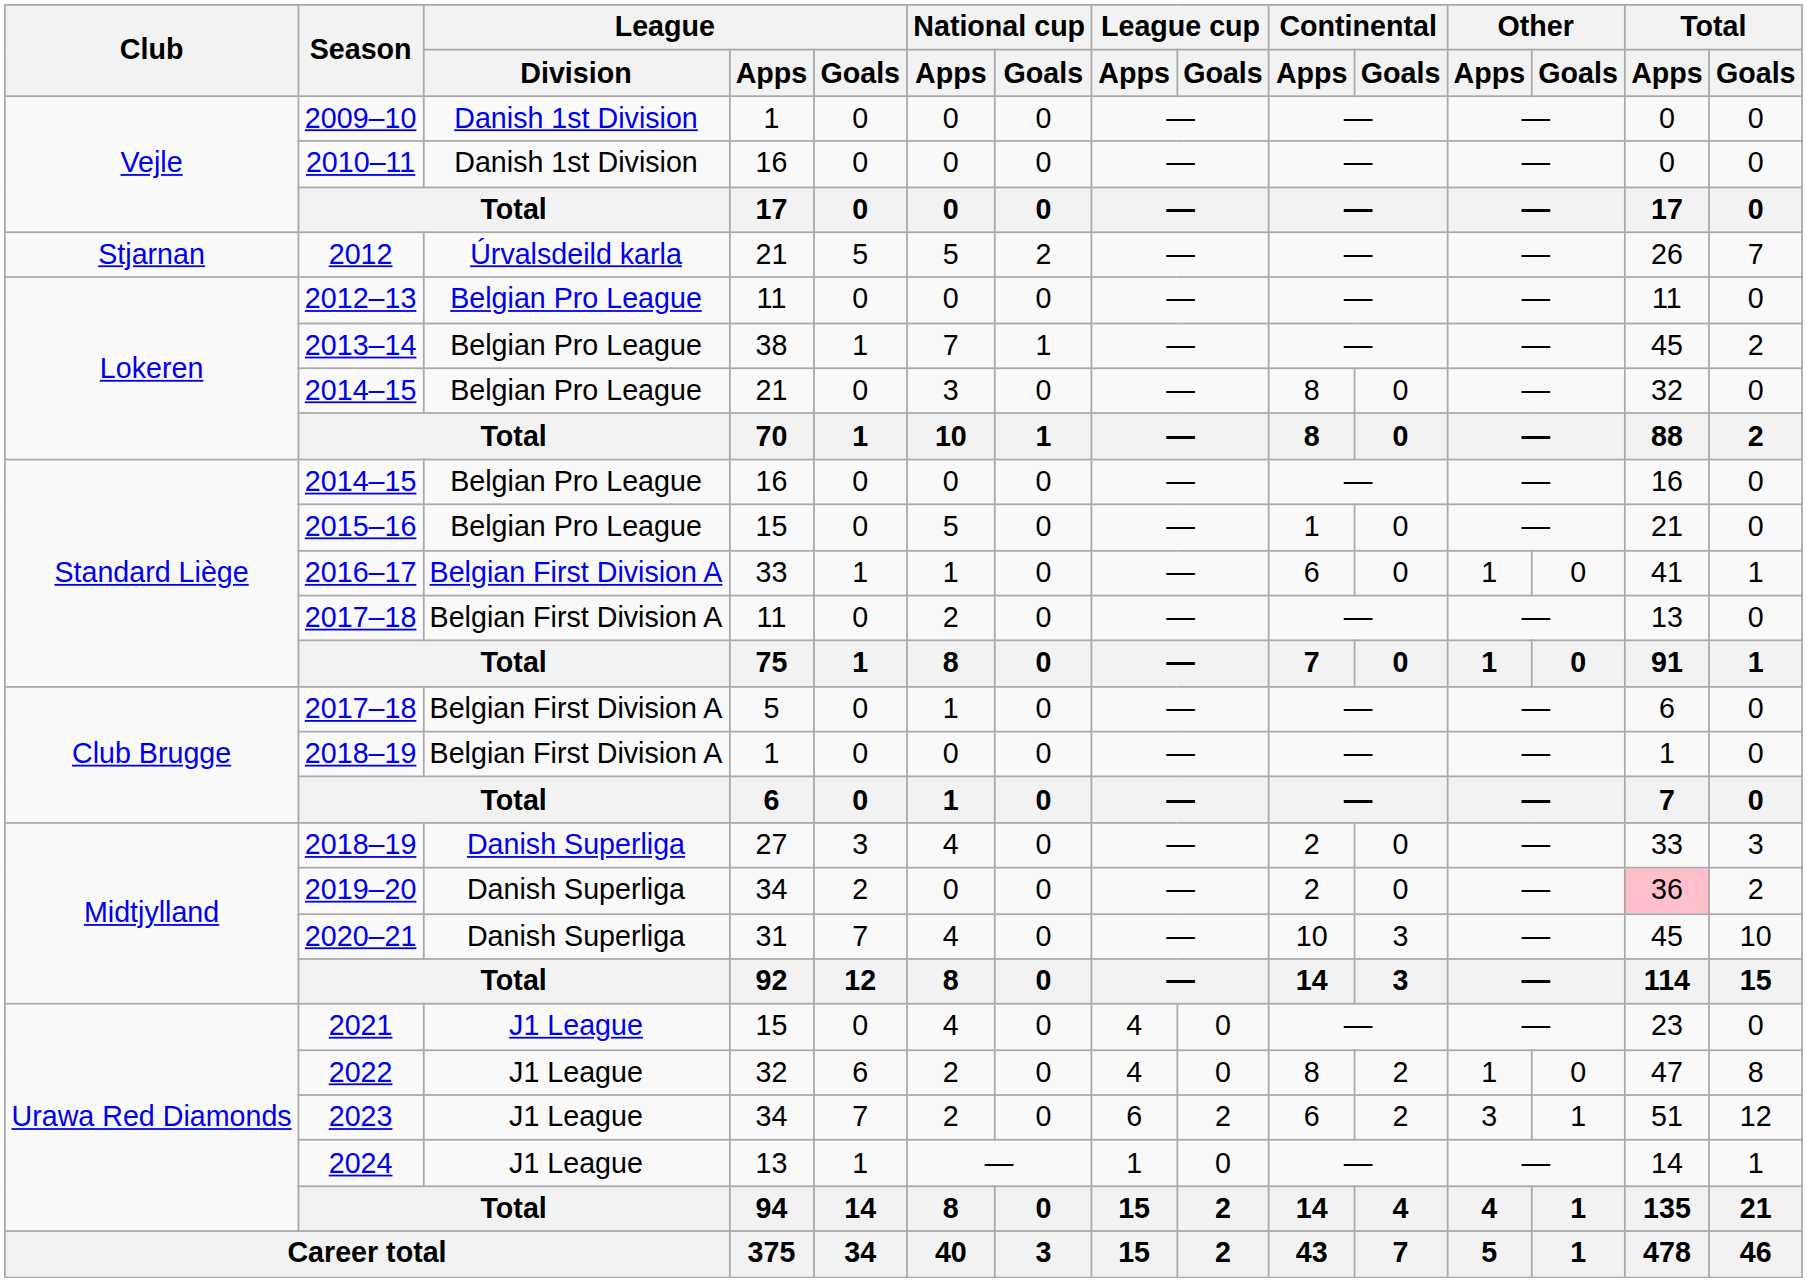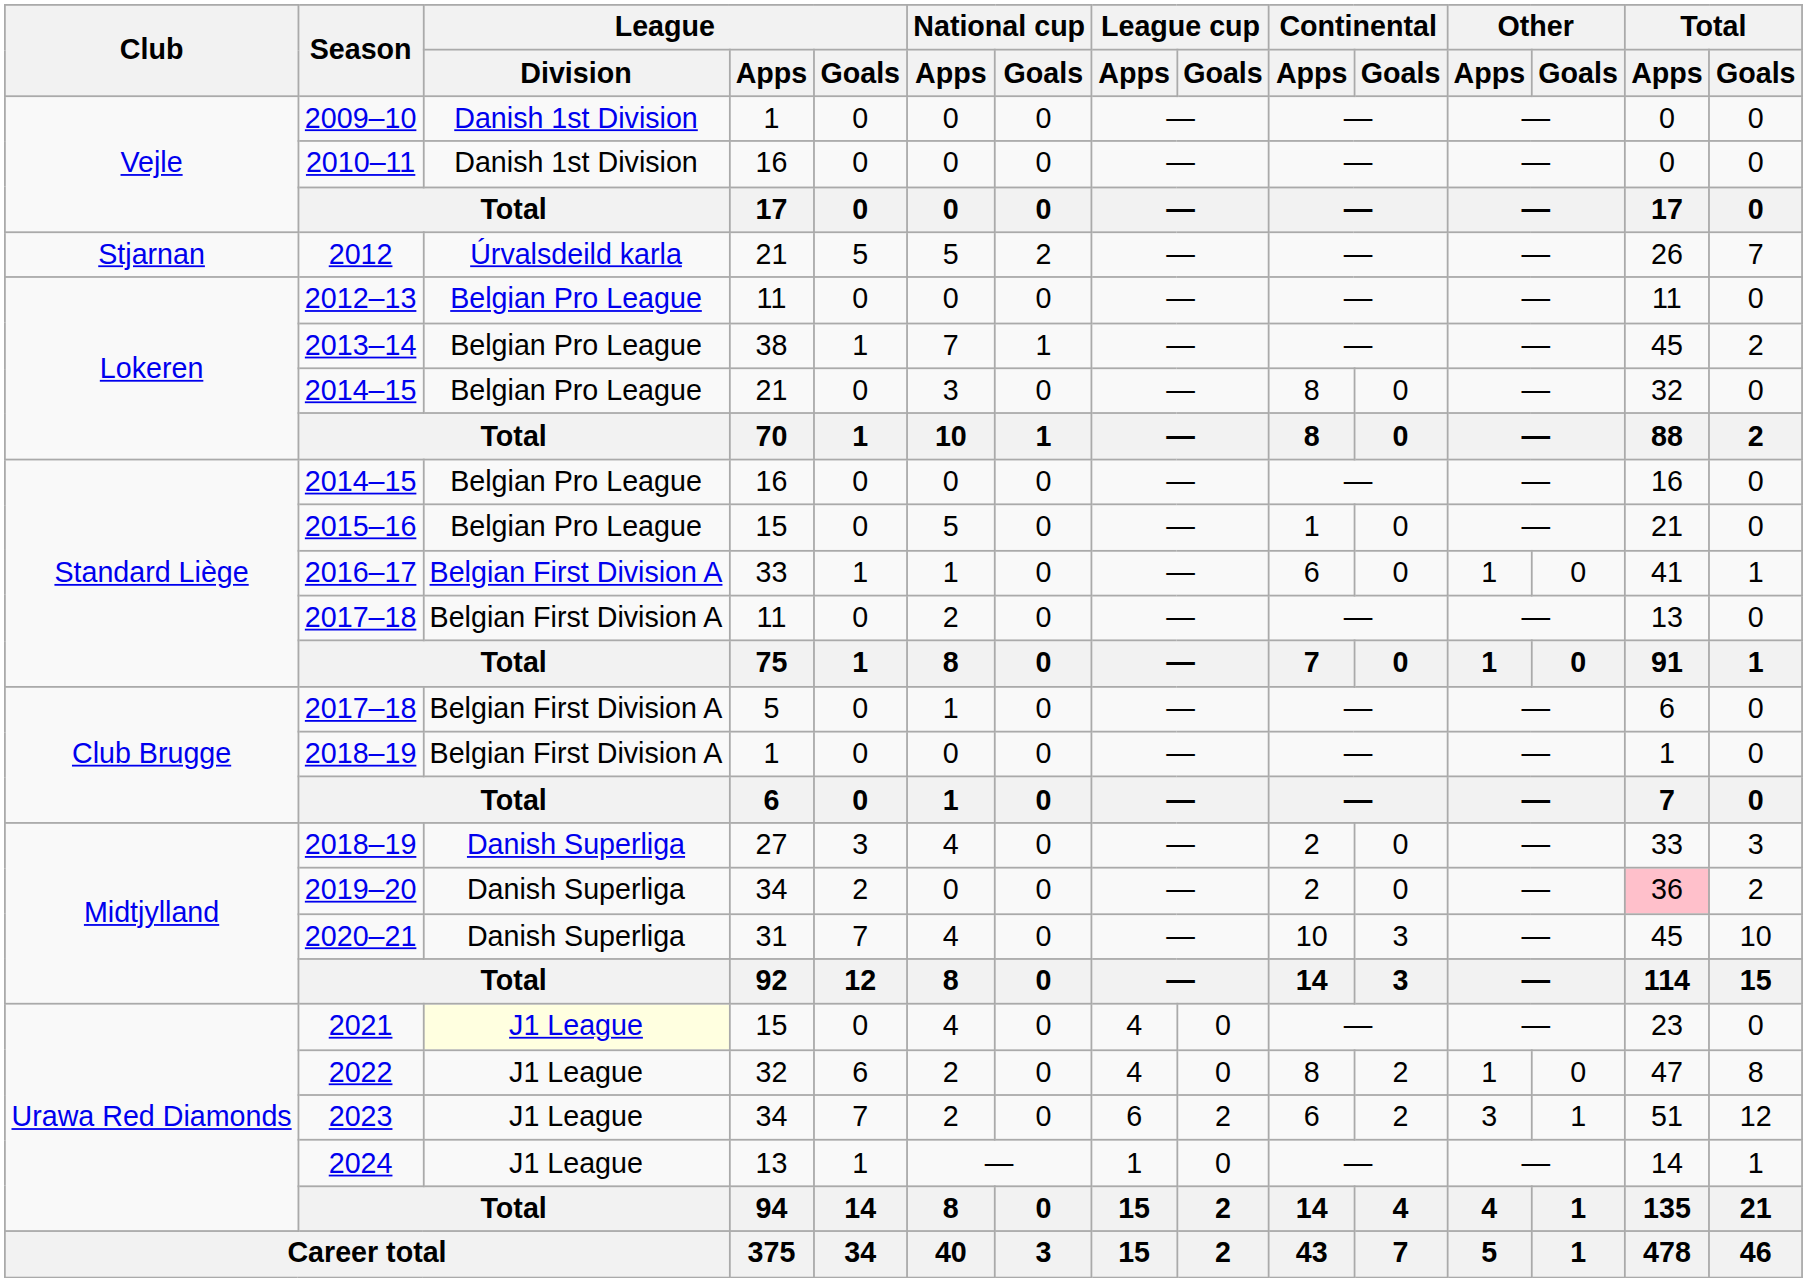(576, 1026) no background -> (576, 1026) lightyellow background
